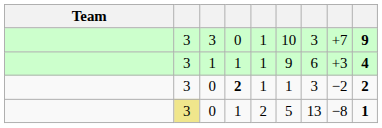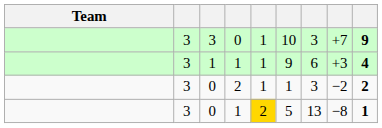(238, 87) bold -> (238, 87) normal
(187, 110) khaki background -> (187, 110) no background
(263, 110) no background -> (263, 110) gold background
